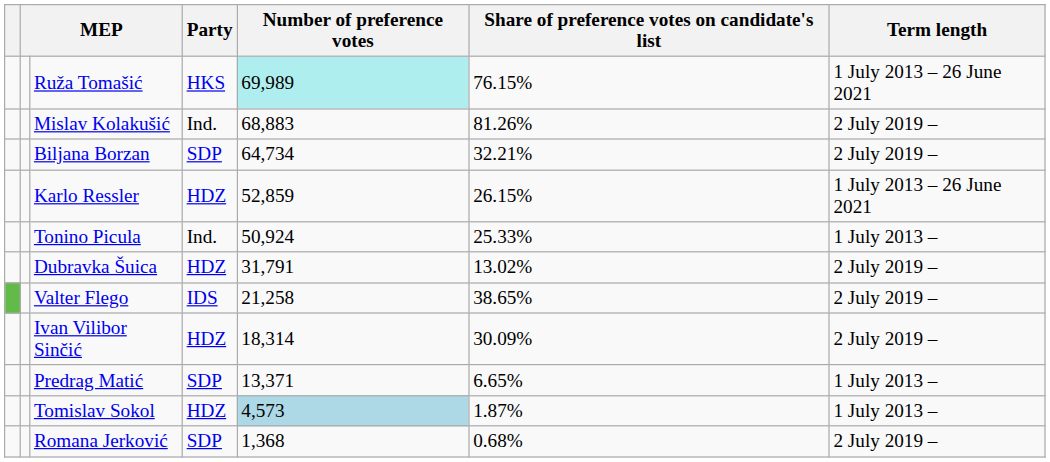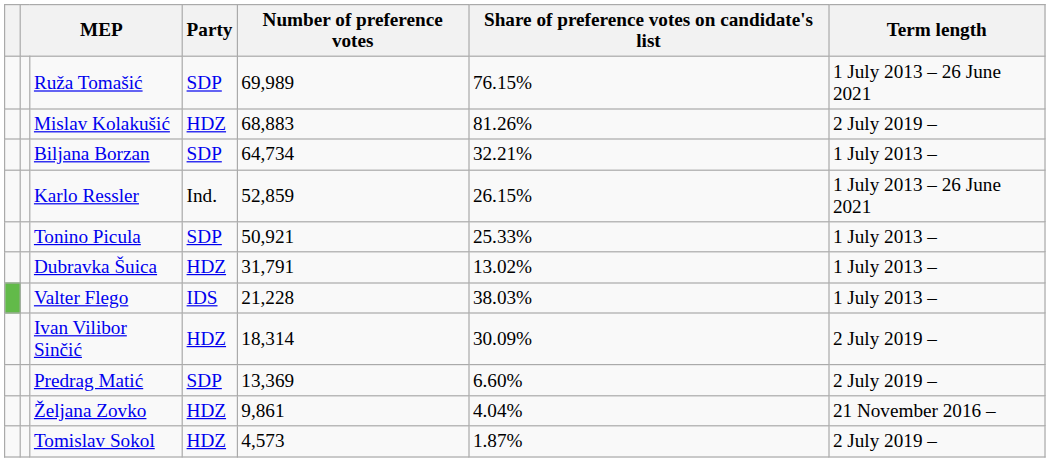(206, 82) HKS -> (204, 82) SDP
(268, 82) paleturquoise background -> (268, 82) no background
(202, 123) Ind. -> (206, 123) HDZ
(885, 154) 2 July 2019 – -> (885, 154) 1 July 2013 –
(206, 195) HDZ -> (202, 195) Ind.
(202, 236) Ind. -> (204, 236) SDP
(268, 236) 50,924 -> (268, 236) 50,921
(885, 267) 2 July 2019 – -> (885, 267) 1 July 2013 –
(268, 297) 21,258 -> (268, 297) 21,228
(503, 297) 38.65% -> (503, 297) 38.03%
(885, 297) 2 July 2019 – -> (885, 297) 1 July 2013 –
(268, 380) 13,371 -> (268, 380) 13,369
(498, 380) 6.65% -> (498, 380) 6.60%
(885, 380) 1 July 2013 – -> (885, 380) 2 July 2019 –
+ row: (90, 410)
(263, 410) lightblue background -> (263, 441) no background
(885, 410) 1 July 2013 – -> (885, 441) 2 July 2019 –
- row: (101, 441)
